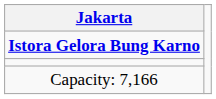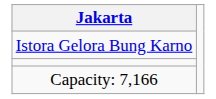(104, 44) bold -> (104, 44) normal
